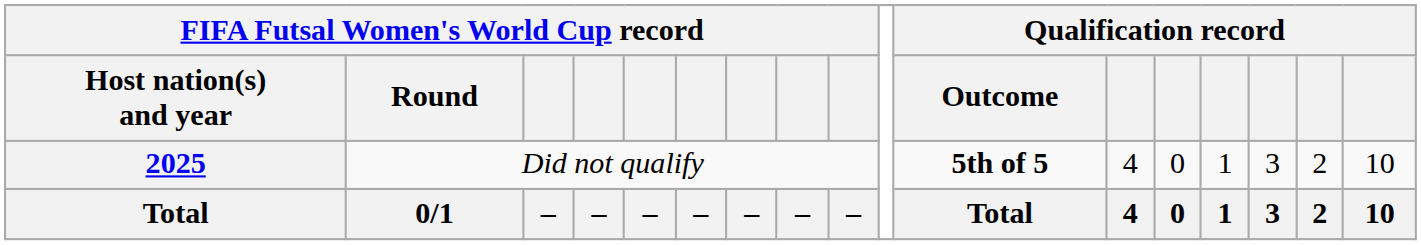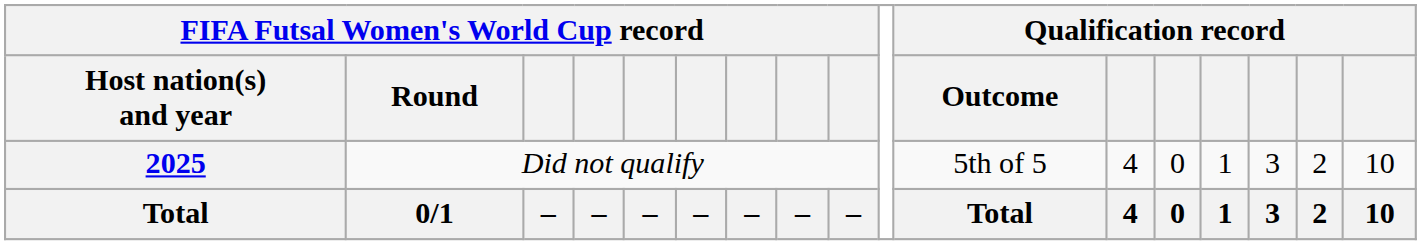(1000, 164) bold -> (1000, 164) normal
